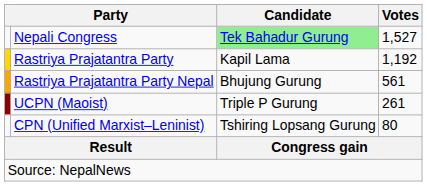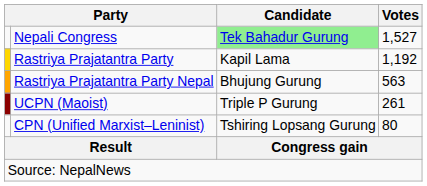(394, 81) 561 -> (394, 81) 563
